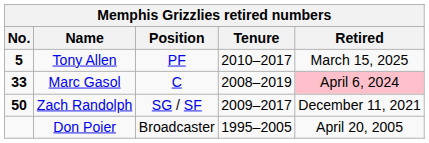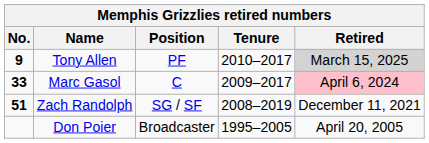(19, 60) 5 -> (19, 60) 9
(360, 60) no background -> (360, 60) lightgrey background
(256, 82) 2008–2019 -> (256, 82) 2009–2017
(19, 104) 50 -> (19, 104) 51
(256, 104) 2009–2017 -> (256, 104) 2008–2019
